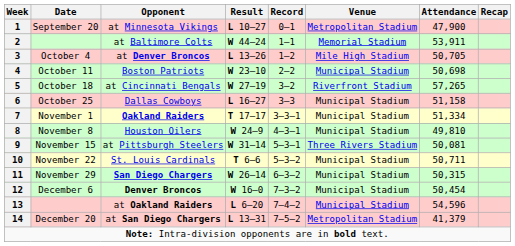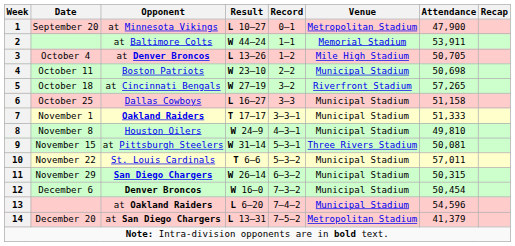(449, 116) 51,334 -> (449, 116) 51,333
(449, 160) 50,711 -> (449, 160) 57,011
